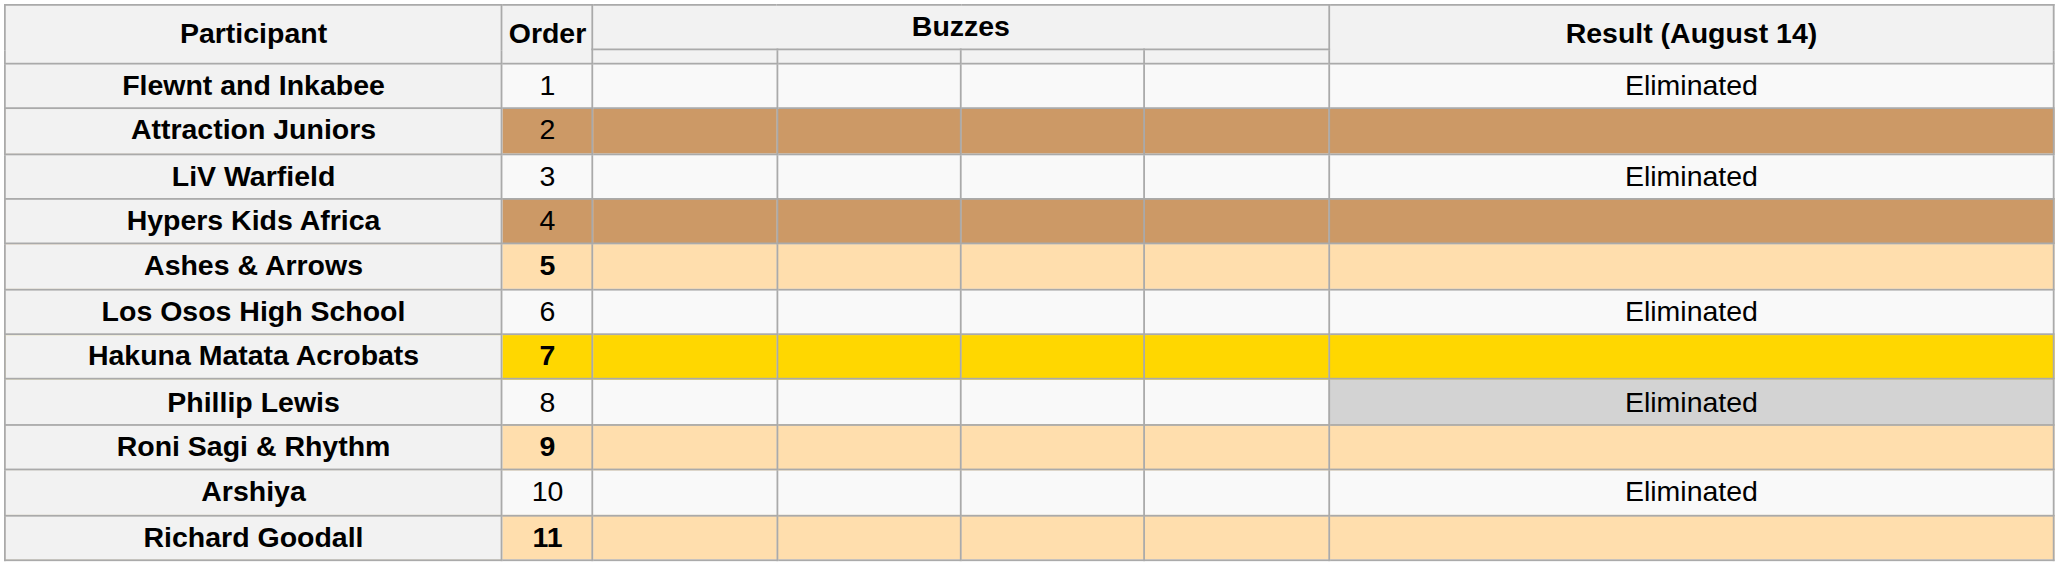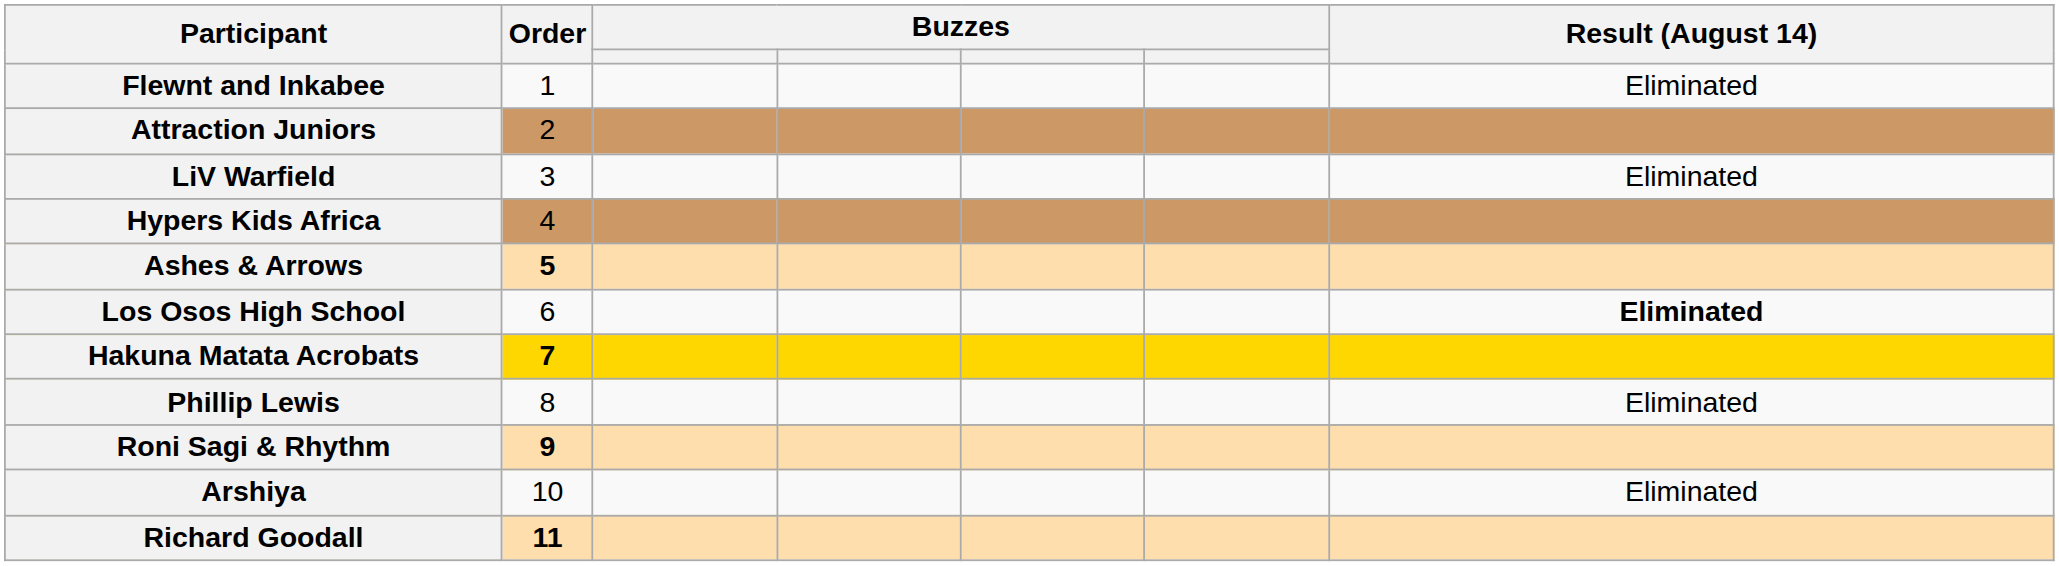(1691, 311) normal -> (1691, 311) bold
(1691, 401) lightgrey background -> (1691, 401) no background
